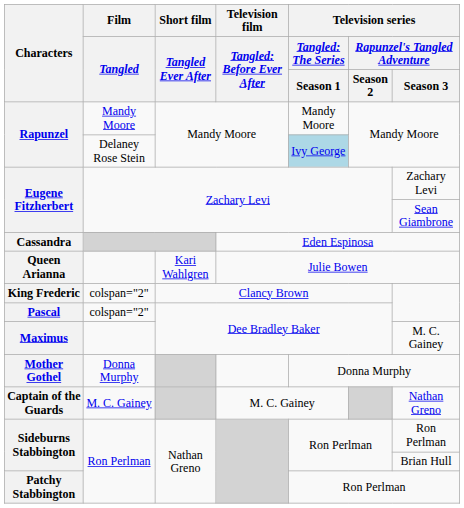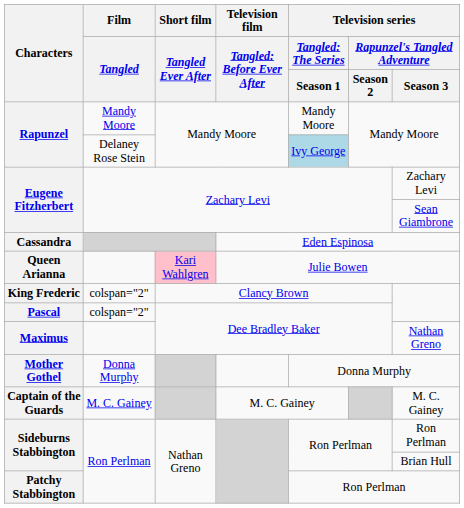(185, 267) no background -> (185, 267) pink background
(426, 338) M. C. Gainey -> (426, 338) Nathan Greno
(426, 403) Nathan Greno -> (426, 403) M. C. Gainey
